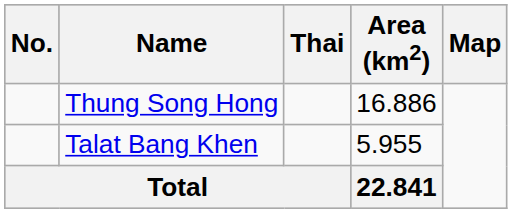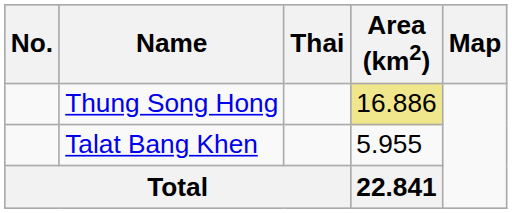(396, 104) no background -> (396, 104) khaki background
